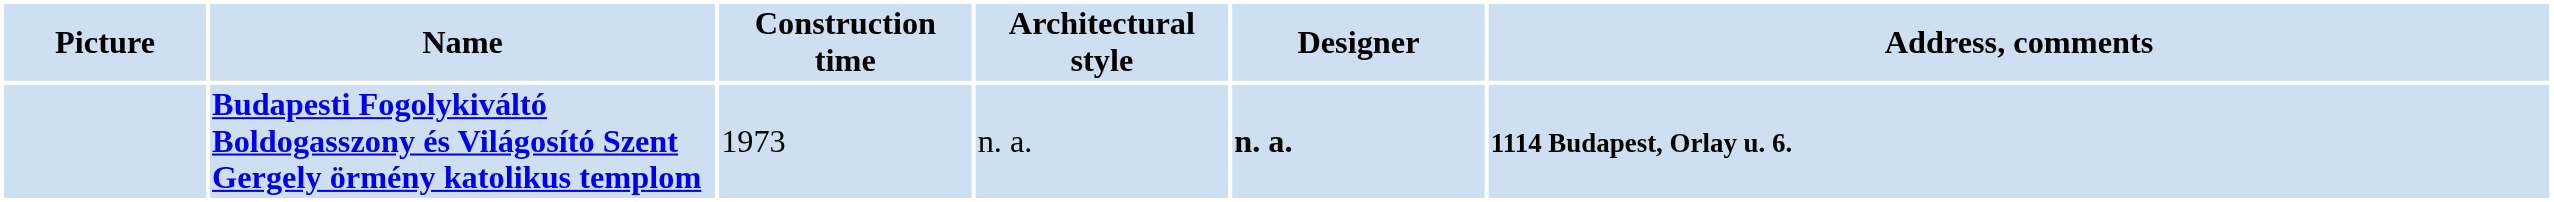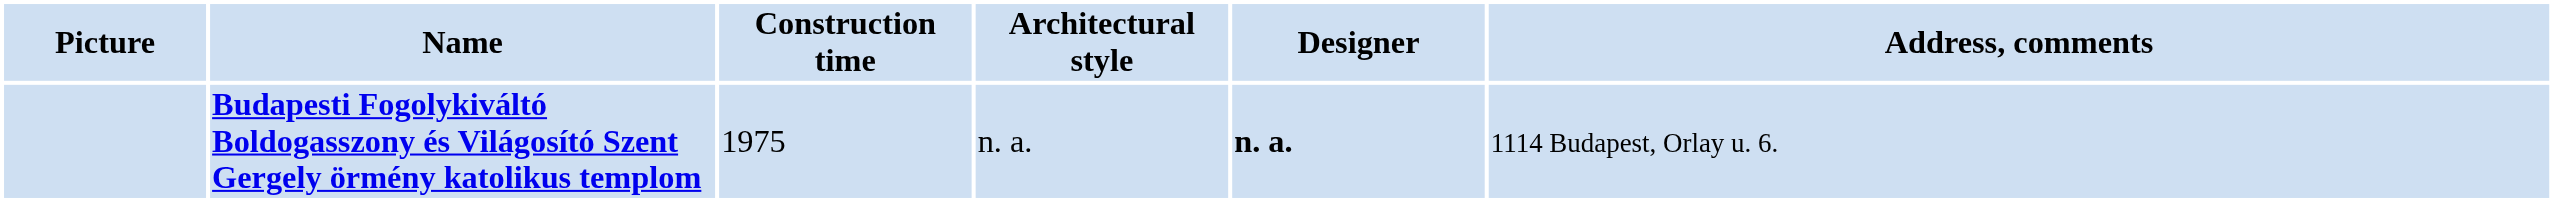(753, 140) 1973 -> (753, 140) 1975
(1641, 140) bold -> (1634, 142) normal
